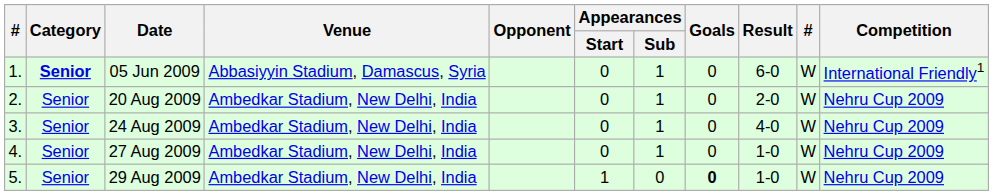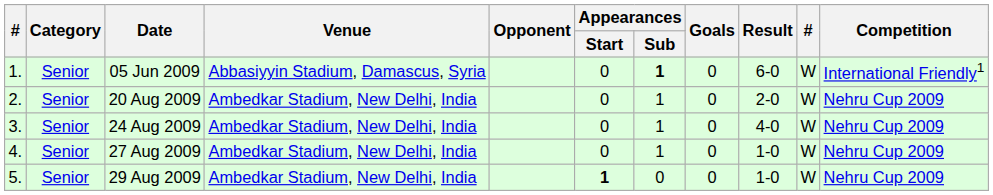(65, 72) bold -> (65, 72) normal
(660, 72) normal -> (660, 72) bold
(604, 178) normal -> (604, 178) bold
(712, 178) bold -> (712, 178) normal
